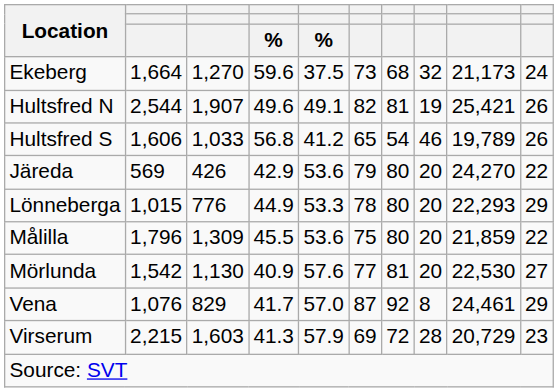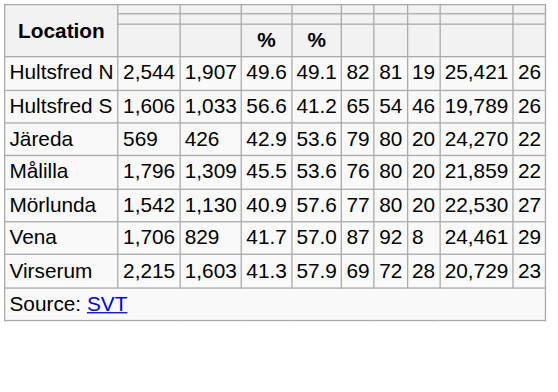- row: (48, 73)
(274, 139) 56.8 -> (267, 106) 56.6
- row: (65, 205)
(365, 238) 75 -> (358, 172) 76
(398, 271) 81 -> (391, 205) 80
(156, 304) 1,076 -> (149, 238) 1,706
